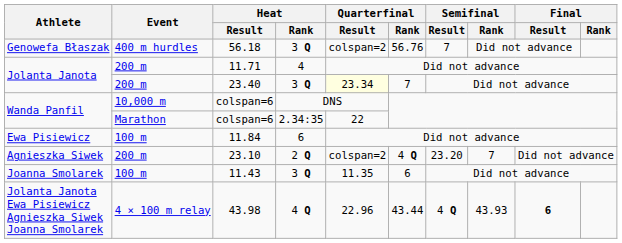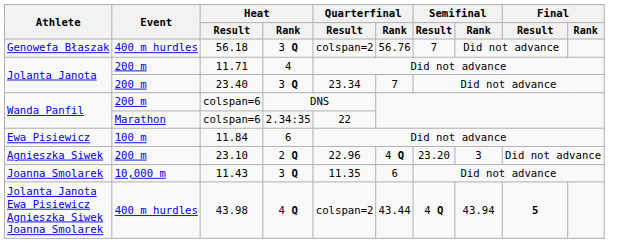(357, 84) lightyellow background -> (345, 84) no background
(140, 101) 10,000 m -> (131, 101) 200 m
(357, 155) colspan=2 -> (345, 155) 22.96
(491, 155) 7 -> (479, 155) 3
(131, 173) 100 m -> (140, 173) 10,000 m
(163, 210) 4 × 100 m relay -> (156, 210) 400 m hurdles
(357, 210) 22.96 -> (345, 210) colspan=2
(491, 210) 43.93 -> (479, 210) 43.94
(548, 210) 6 -> (535, 210) 5
